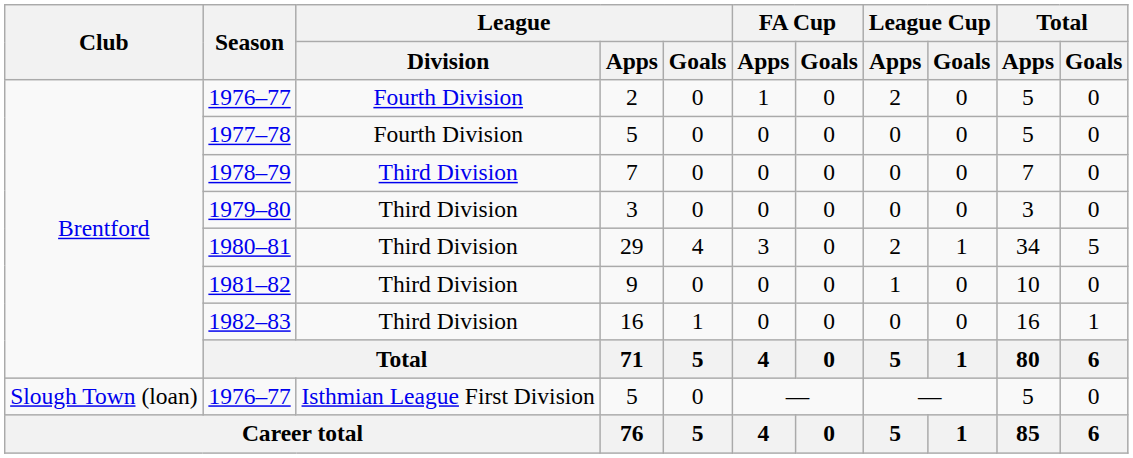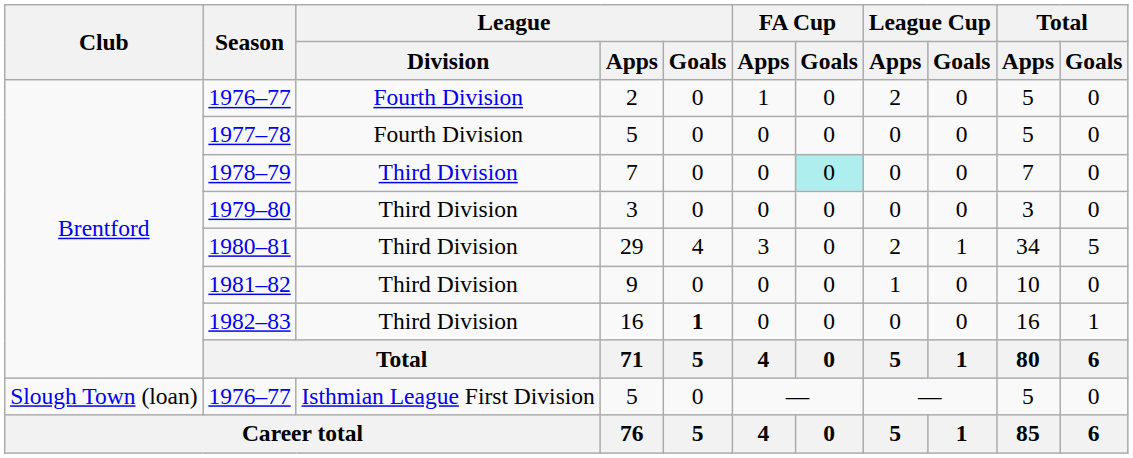(829, 172) no background -> (829, 172) paleturquoise background
(698, 321) normal -> (698, 321) bold
